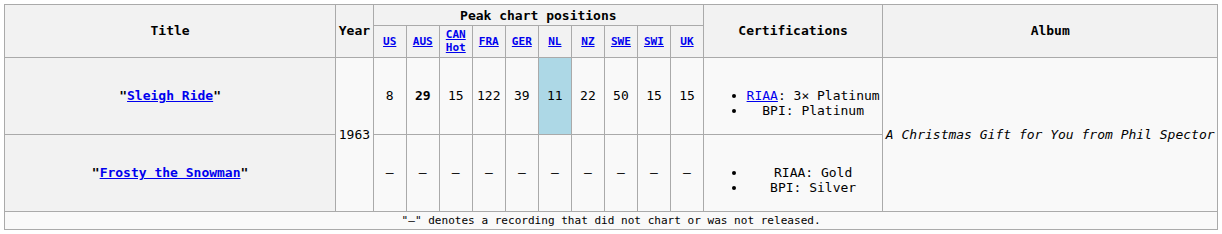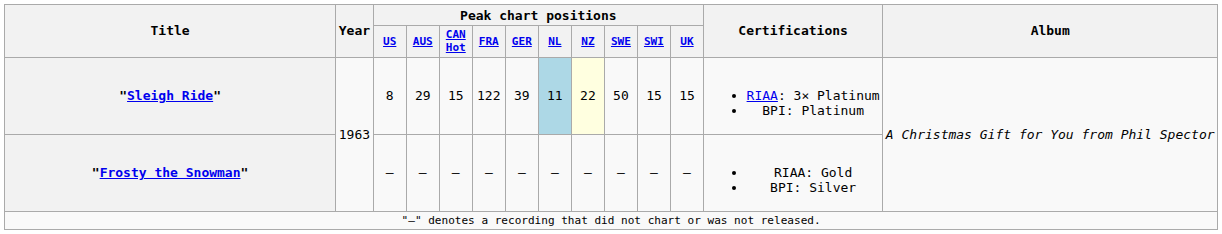(423, 96) bold -> (423, 96) normal
(588, 96) no background -> (588, 96) lightyellow background
